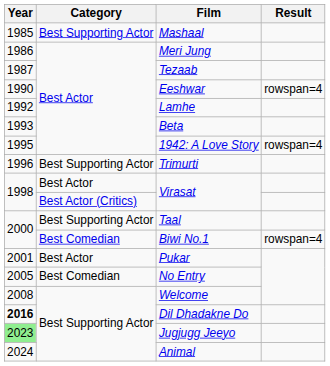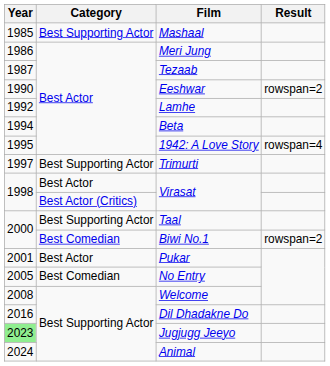(293, 88) rowspan=4 -> (293, 88) rowspan=2
(20, 126) 1993 -> (20, 126) 1994
(20, 164) 1996 -> (20, 164) 1997
(293, 239) rowspan=4 -> (293, 239) rowspan=2
(20, 314) bold -> (20, 314) normal
